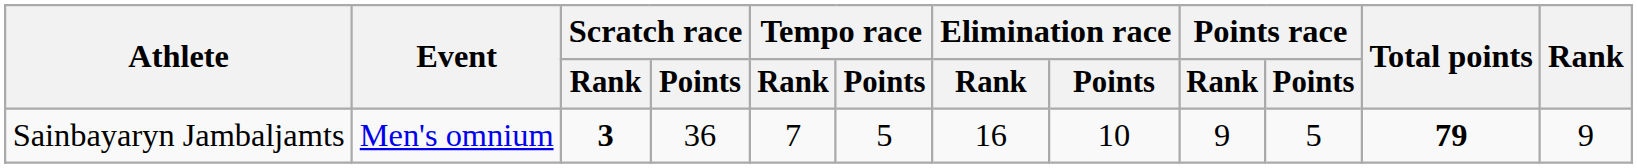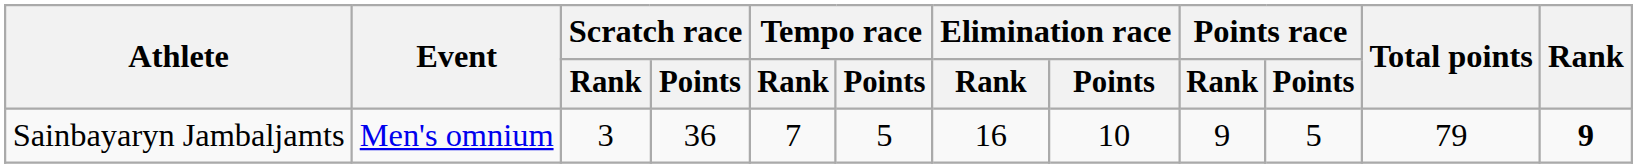(606, 135) bold -> (606, 135) normal
(1451, 135) bold -> (1451, 135) normal
(1586, 135) normal -> (1586, 135) bold
